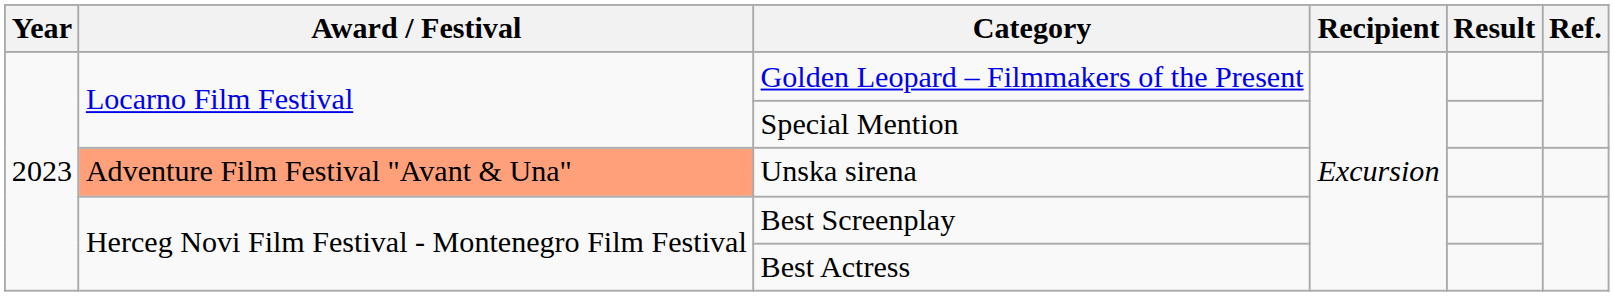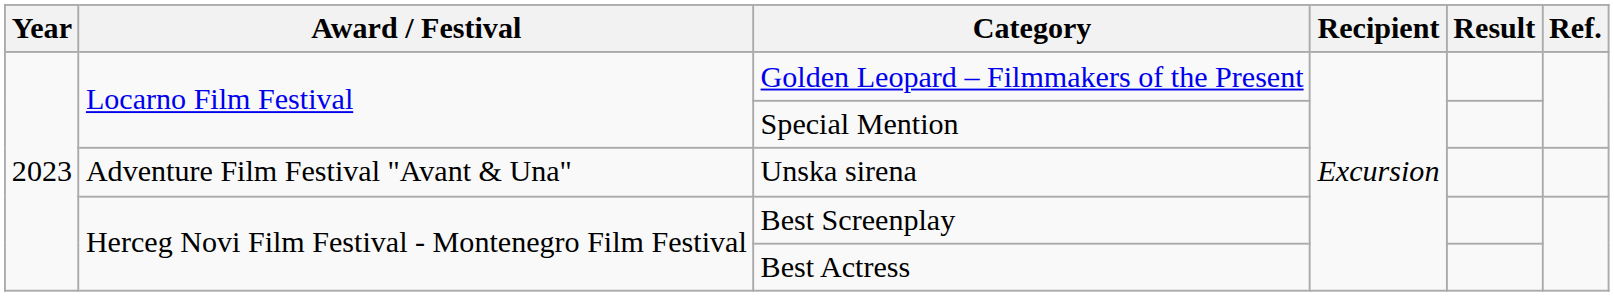(329, 171) lightsalmon background -> (329, 171) no background
